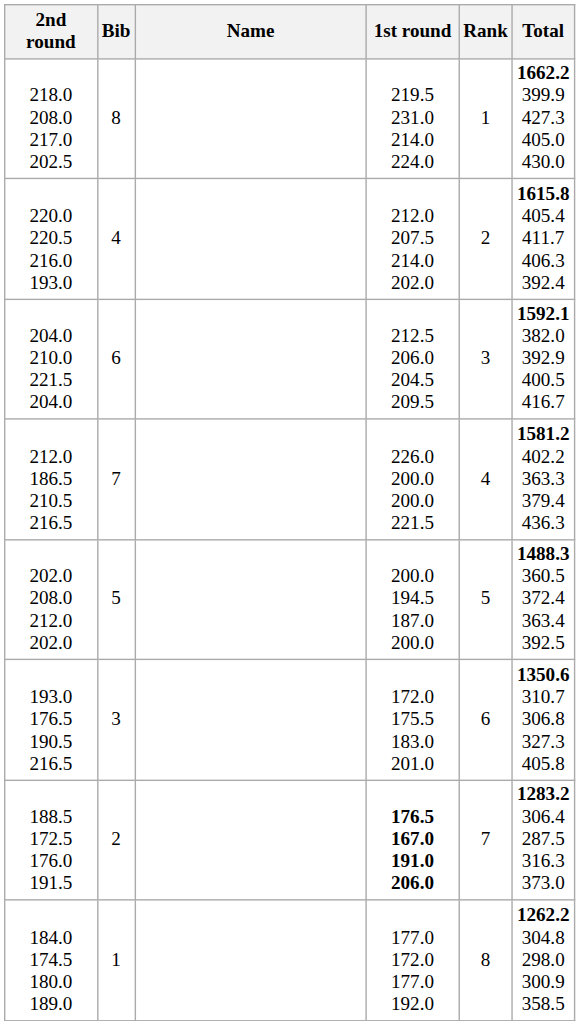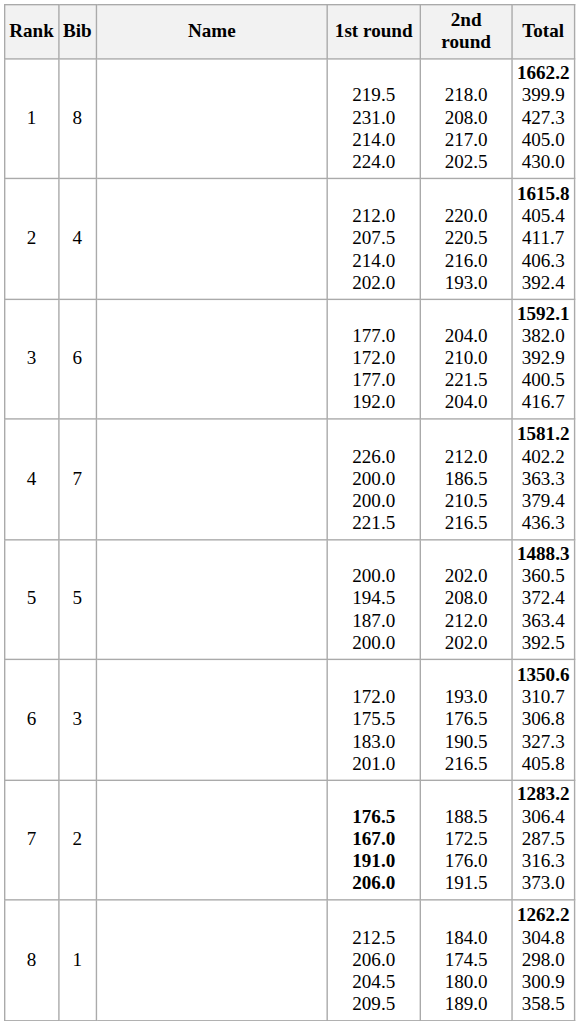columns swapped: (486, 31) <-> (51, 31)
(413, 369) 212.5 206.0 204.5 209.5 -> (374, 369) 177.0 172.0 177.0 192.0
(413, 970) 177.0 172.0 177.0 192.0 -> (374, 970) 212.5 206.0 204.5 209.5
